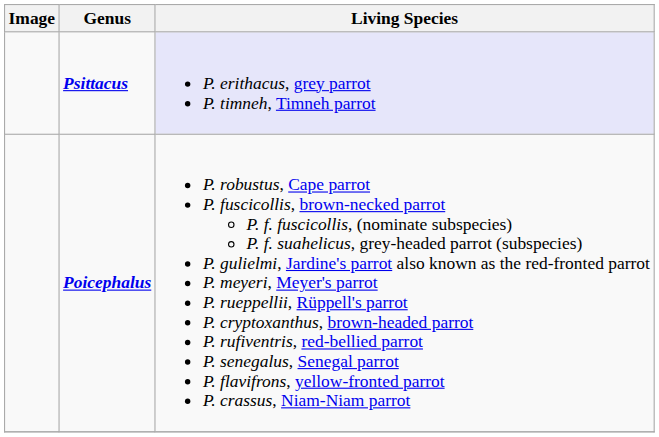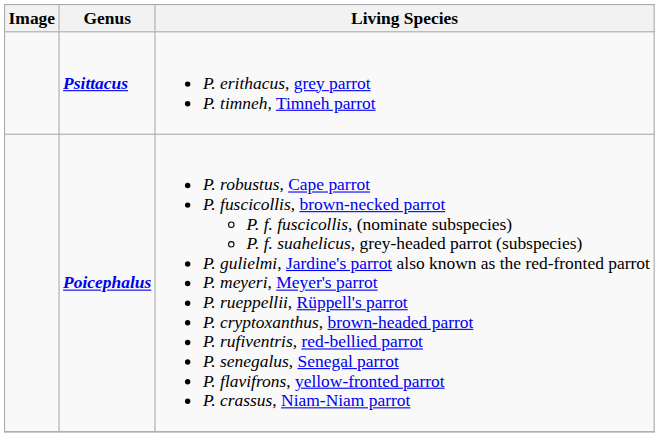(405, 93) lavender background -> (405, 93) no background
